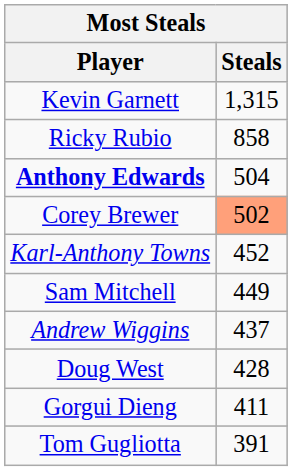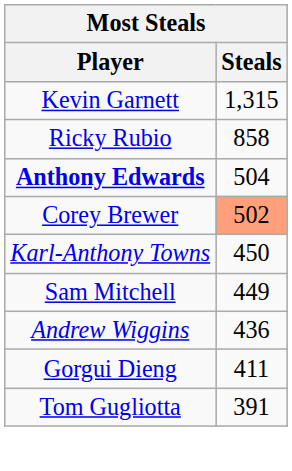(251, 253) 452 -> (251, 253) 450
(251, 330) 437 -> (251, 330) 436
- row: (110, 368)
